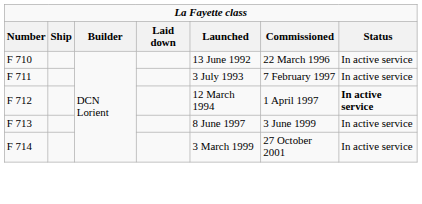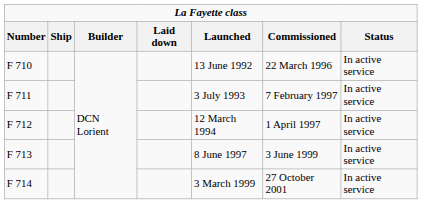(361, 100) bold -> (362, 124) normal
